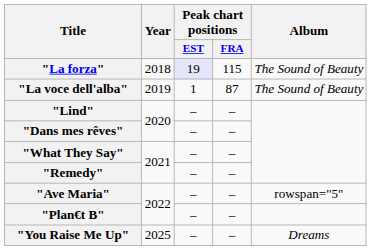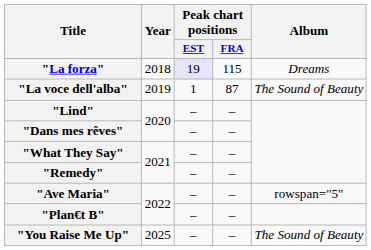(309, 68) The Sound of Beauty -> (309, 68) Dreams
(309, 235) Dreams -> (309, 235) The Sound of Beauty
